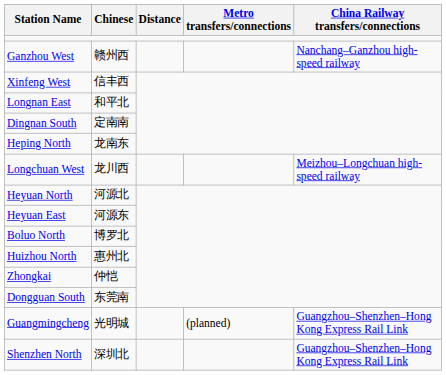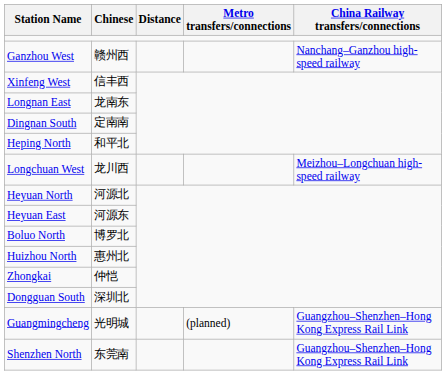(112, 102) 和平北 -> (112, 102) 龙南东
(112, 143) 龙南东 -> (112, 143) 和平北
(112, 297) 东莞南 -> (112, 297) 深圳北
(112, 354) 深圳北 -> (112, 354) 东莞南
